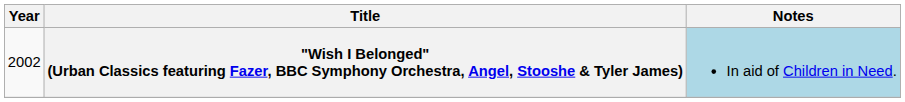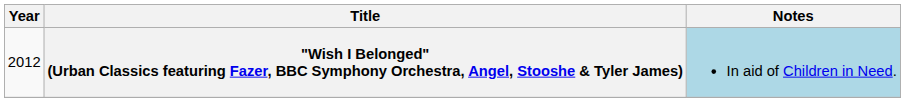(24, 62) 2002 -> (24, 62) 2012
